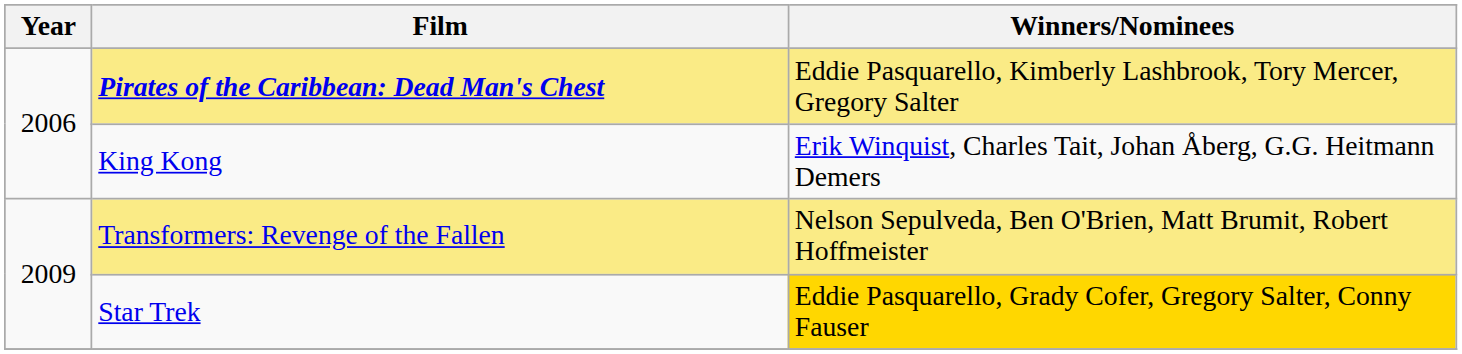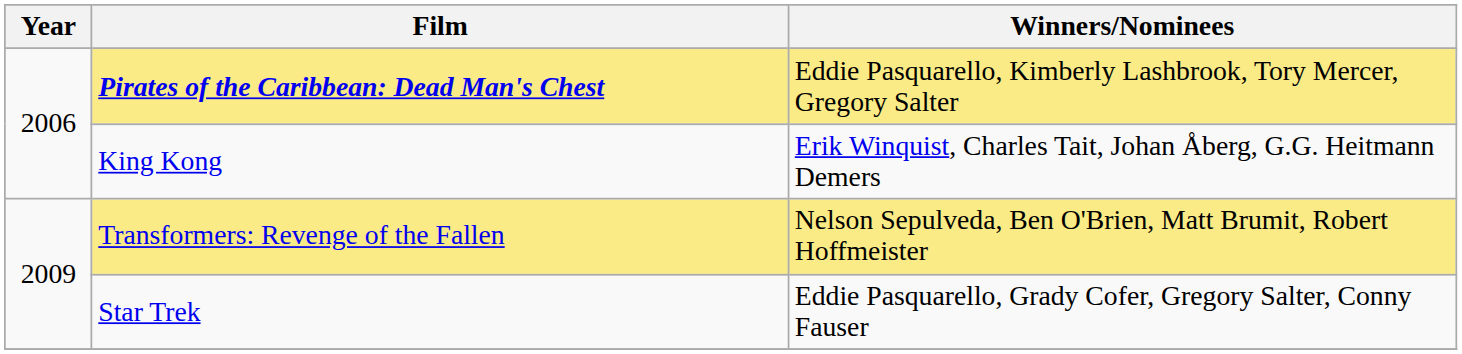(1103, 311) gold background -> (1103, 311) no background
